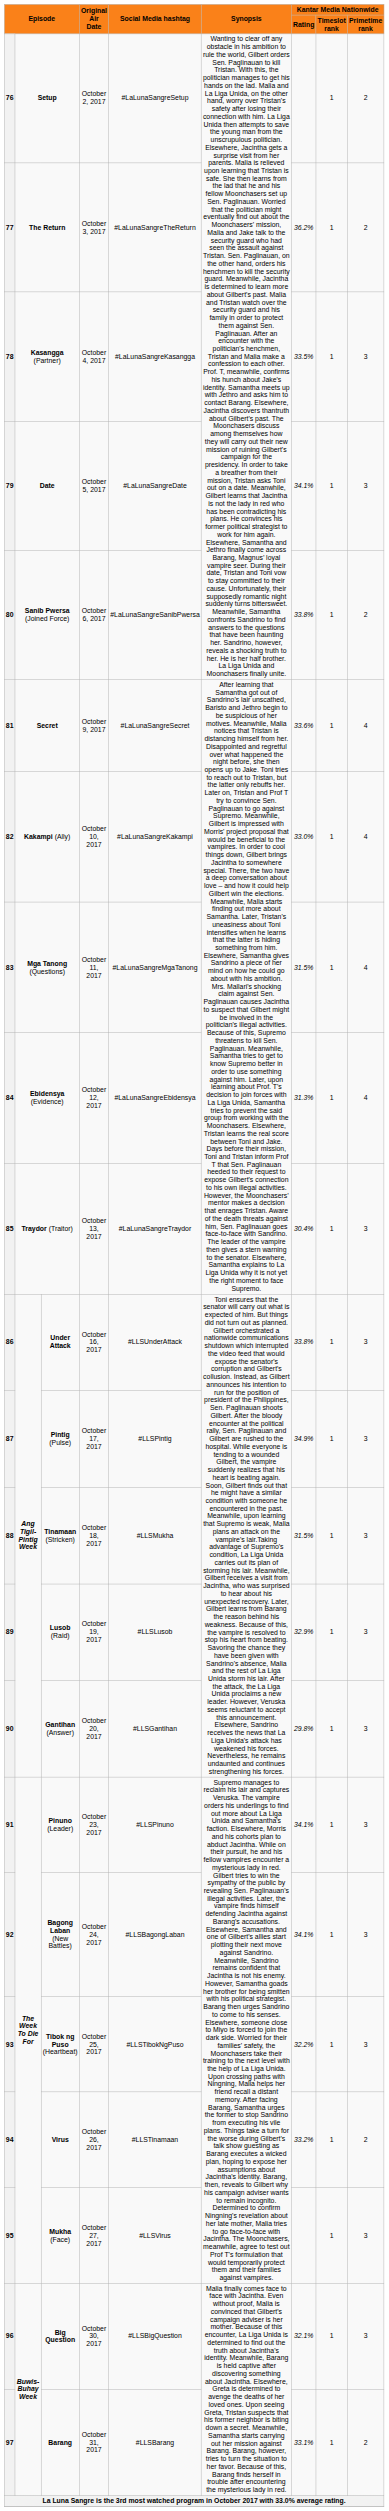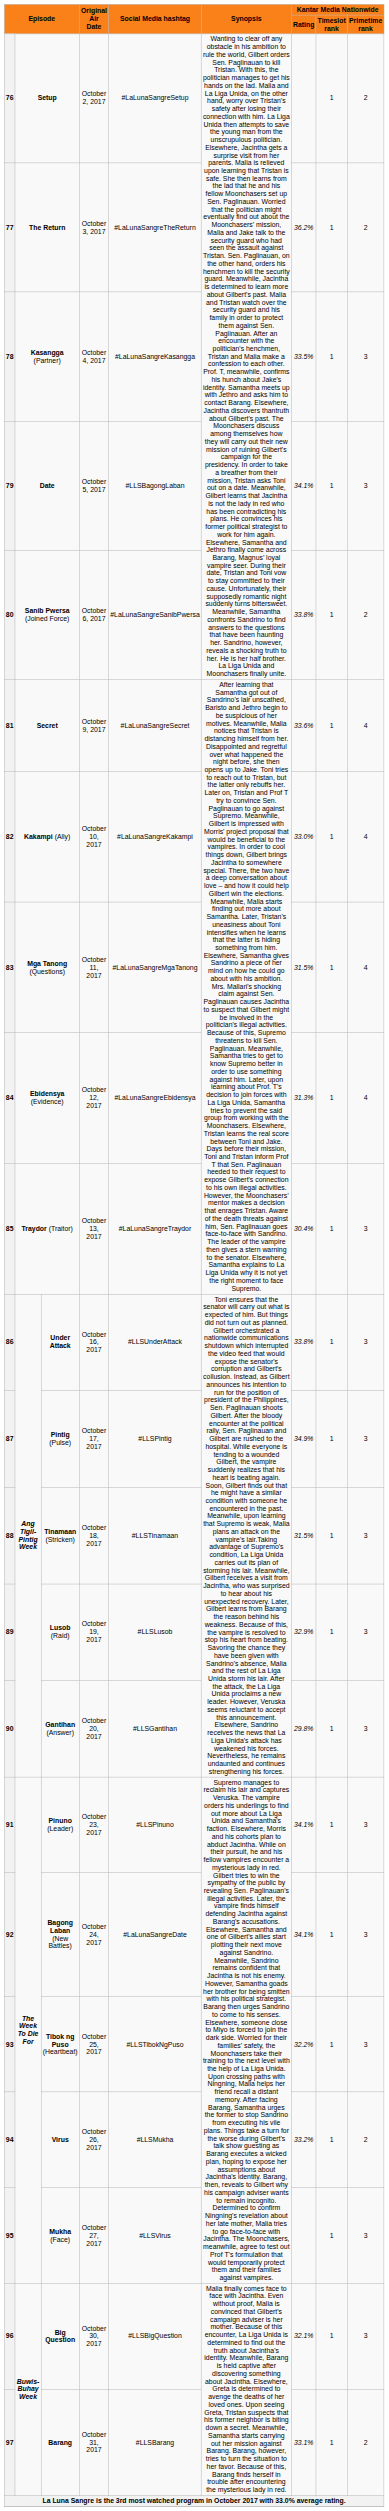(155, 485) #LaLunaSangreDate -> (155, 485) #LLSBagongLaban
(155, 1535) #LLSMukha -> (155, 1535) #LLSTinamaan
(155, 1934) #LLSBagongLaban -> (155, 1934) #LaLunaSangreDate
(155, 2140) #LLSTinamaan -> (155, 2140) #LLSMukha
